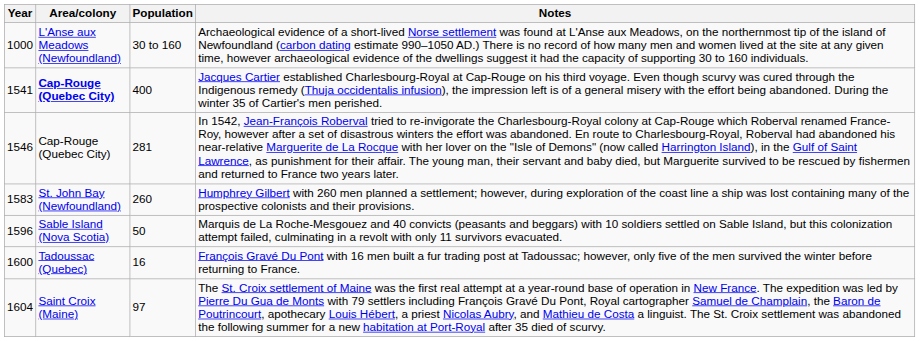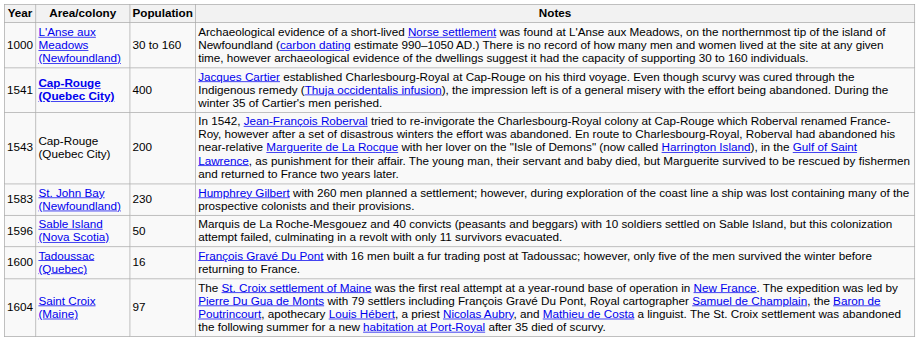(20, 148) 1546 -> (20, 148) 1543
(142, 148) 281 -> (142, 148) 200
(142, 199) 260 -> (142, 199) 230
